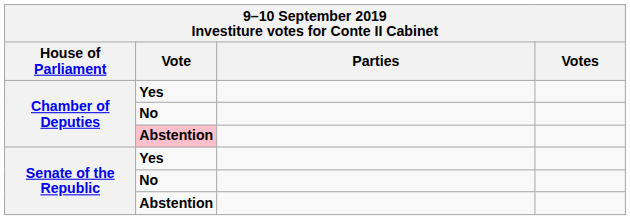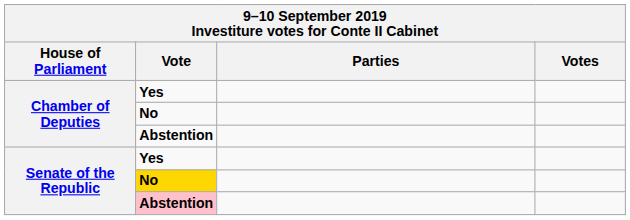(176, 136) pink background -> (176, 136) no background
(149, 180) no background -> (149, 180) gold background
(176, 203) no background -> (176, 203) pink background
